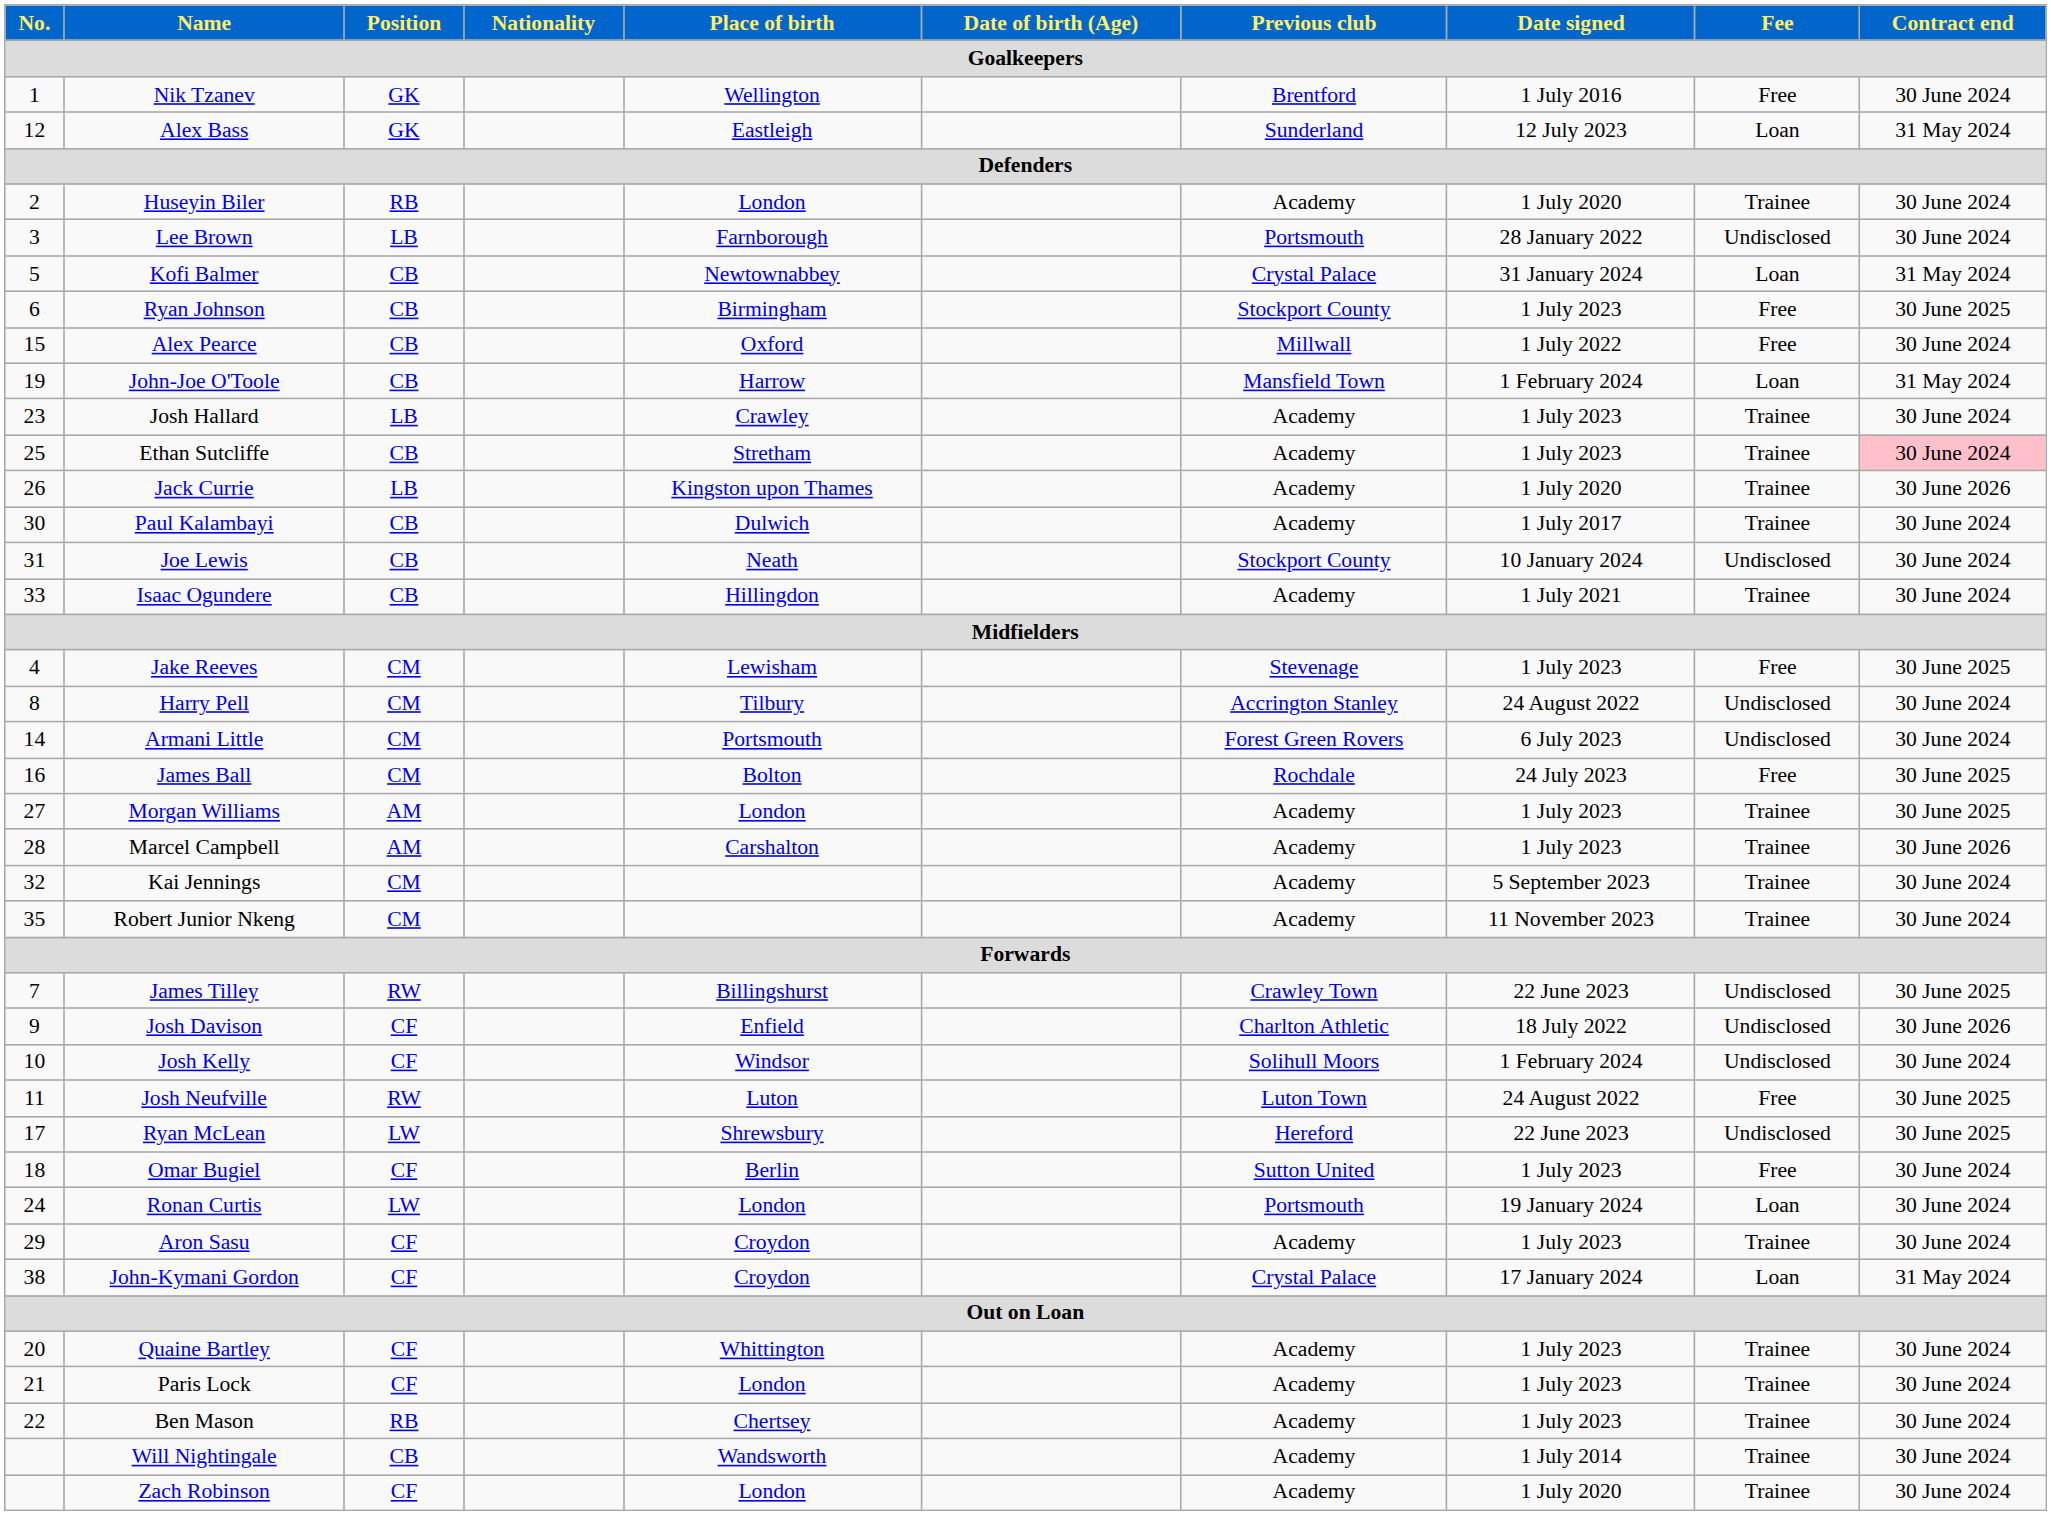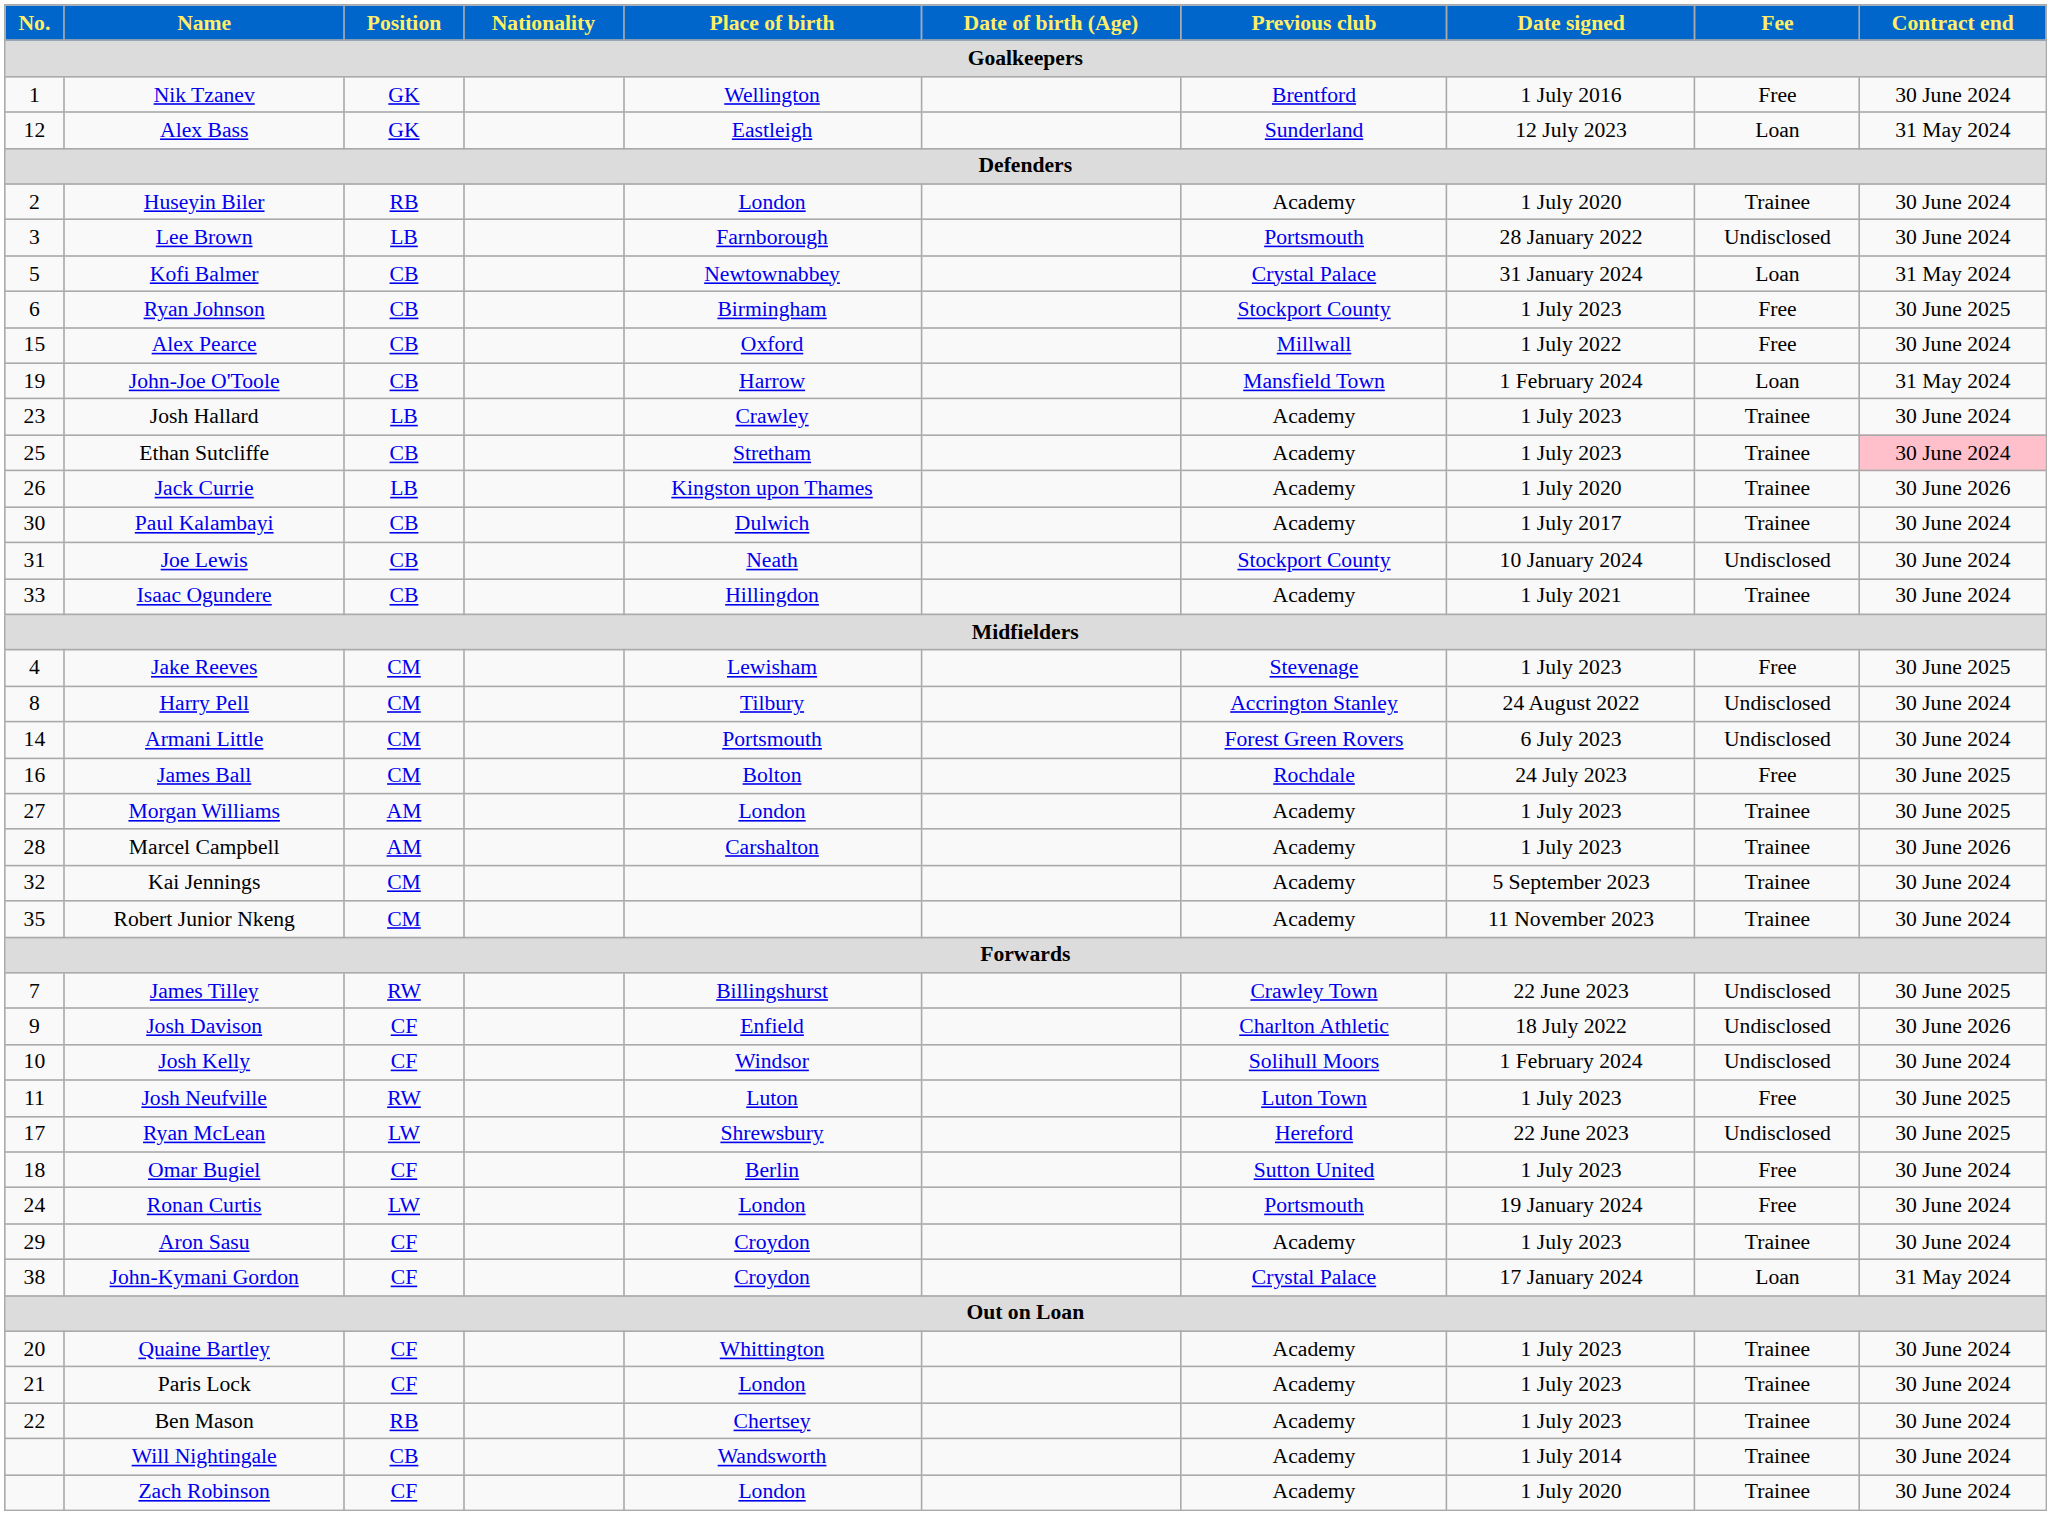(1571, 1097) 24 August 2022 -> (1571, 1097) 1 July 2023
(1777, 1204) Loan -> (1777, 1204) Free
